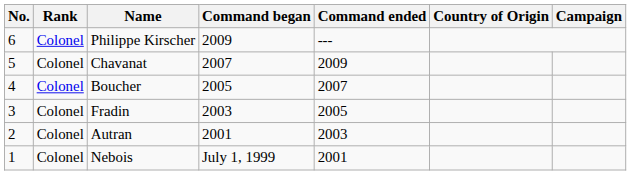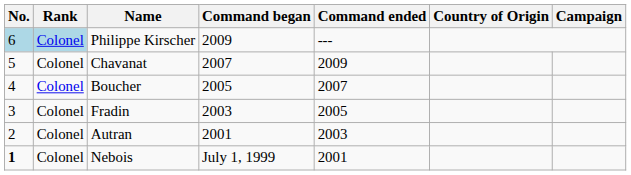(12, 39) no background -> (12, 39) lightblue background
(60, 39) no background -> (60, 39) lightblue background
(12, 157) normal -> (12, 157) bold
